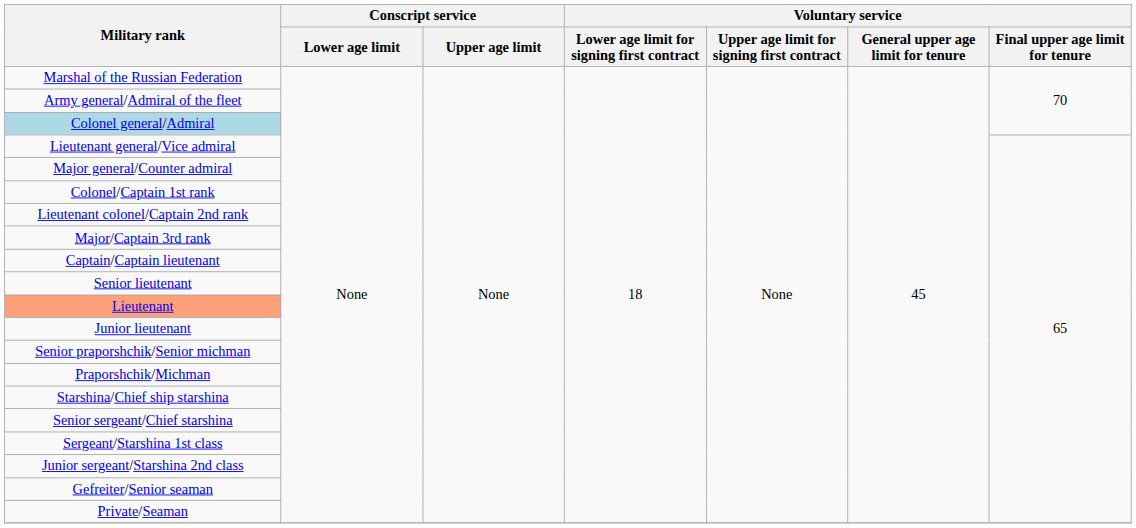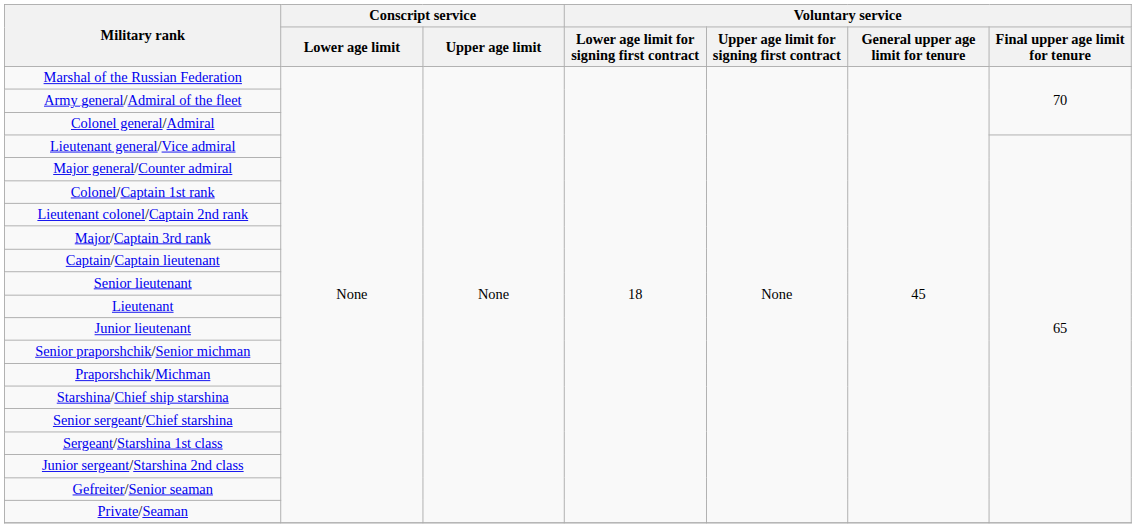(143, 123) lightblue background -> (143, 123) no background
(143, 306) lightsalmon background -> (143, 306) no background
